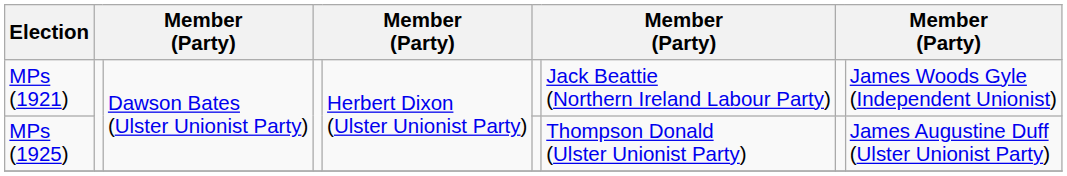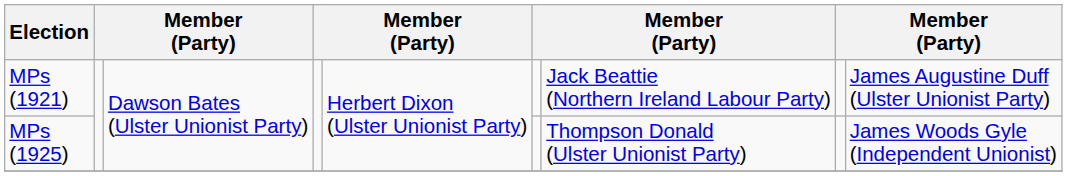(953, 87) James Woods Gyle (Independent Unionist) -> (950, 87) James Augustine Duff (Ulster Unionist Party)
(950, 143) James Augustine Duff (Ulster Unionist Party) -> (953, 143) James Woods Gyle (Independent Unionist)
